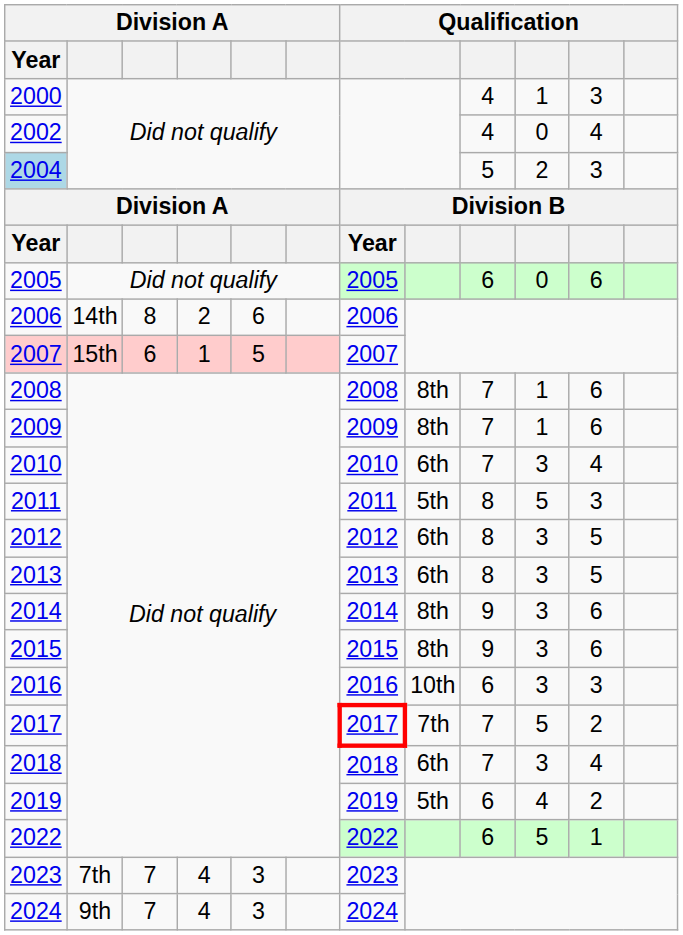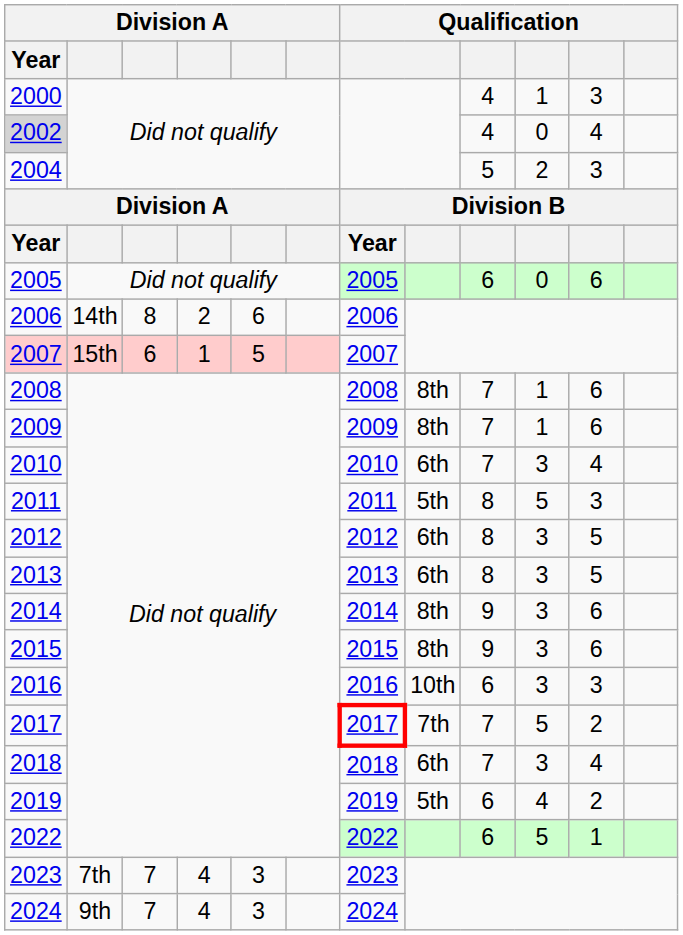(36, 133) no background -> (36, 133) lightgrey background
(36, 170) lightblue background -> (36, 170) no background
